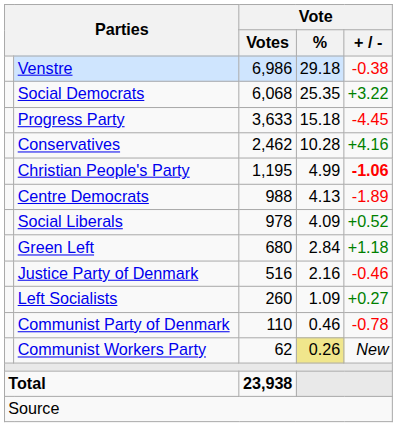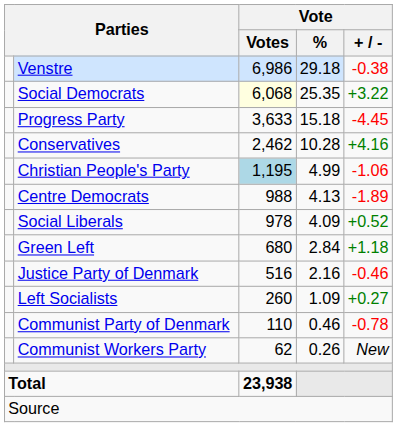(272, 94) no background -> (272, 94) lightyellow background
(272, 171) no background -> (272, 171) lightblue background
(370, 171) bold -> (370, 171) normal
(325, 350) khaki background -> (325, 350) no background
